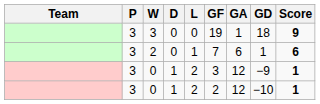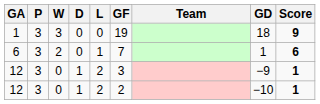columns swapped: (63, 14) <-> (238, 14)
